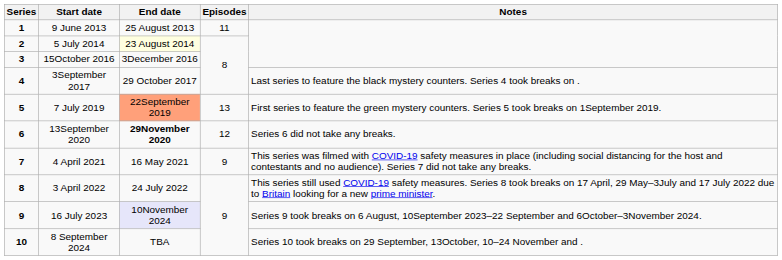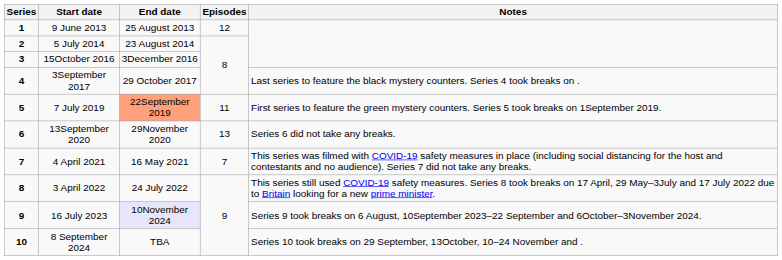(224, 28) 11 -> (224, 28) 12
(160, 43) lightyellow background -> (160, 43) no background
(224, 107) 13 -> (224, 107) 11
(160, 134) bold -> (160, 134) normal
(224, 134) 12 -> (224, 134) 13
(224, 161) 9 -> (224, 161) 7
